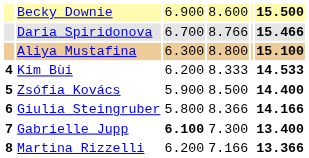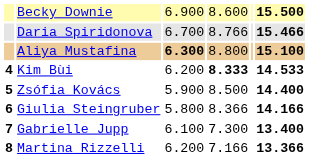(184, 51) normal -> (184, 51) bold
(228, 71) normal -> (228, 71) bold
(184, 129) bold -> (184, 129) normal
